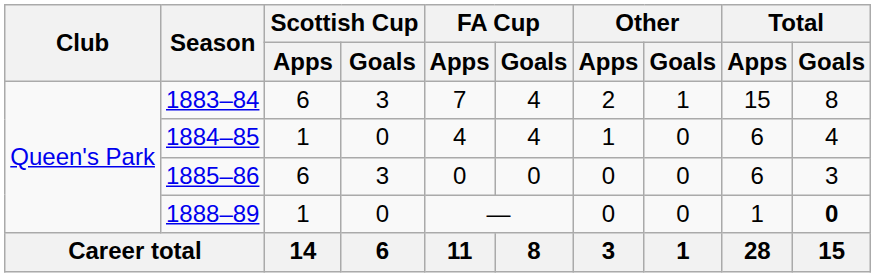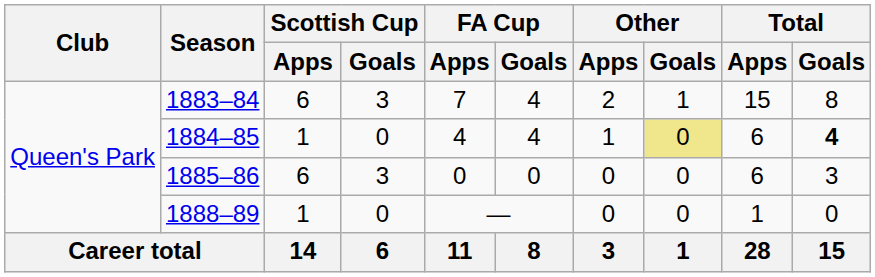(683, 137) no background -> (683, 137) khaki background
(832, 137) normal -> (832, 137) bold
(832, 213) bold -> (832, 213) normal
